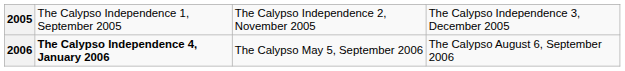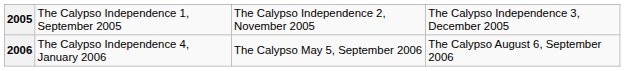(117, 50) bold -> (113, 50) normal
